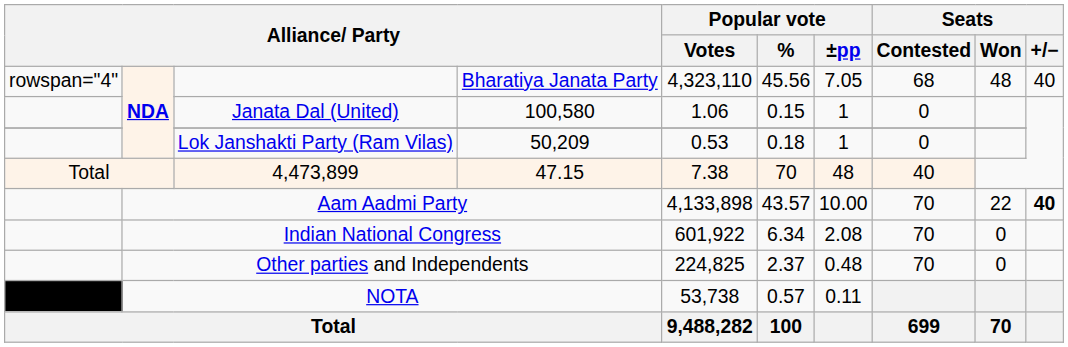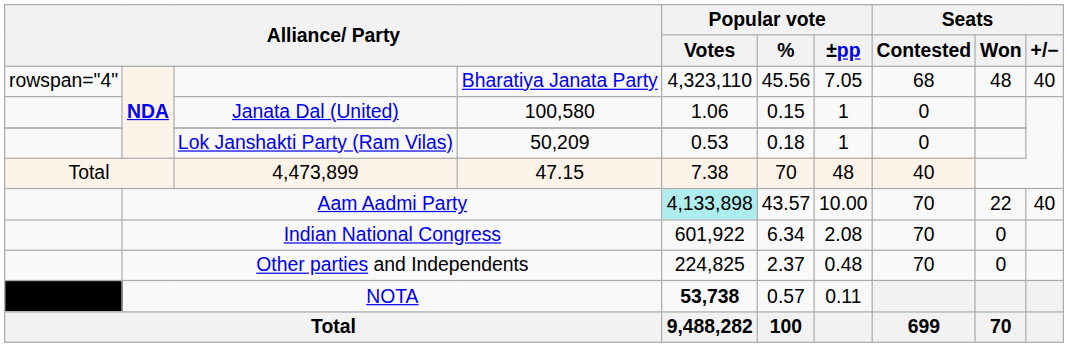(710, 204) no background -> (710, 204) paleturquoise background
(1045, 204) bold -> (1045, 204) normal
(710, 296) normal -> (710, 296) bold
